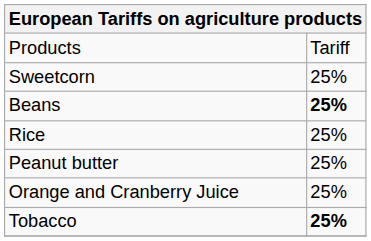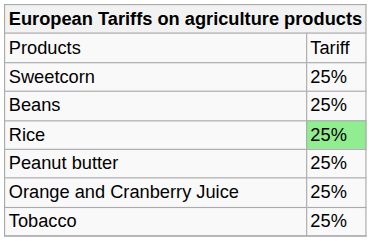(329, 105) bold -> (329, 105) normal
(329, 134) no background -> (329, 134) lightgreen background
(329, 221) bold -> (329, 221) normal
